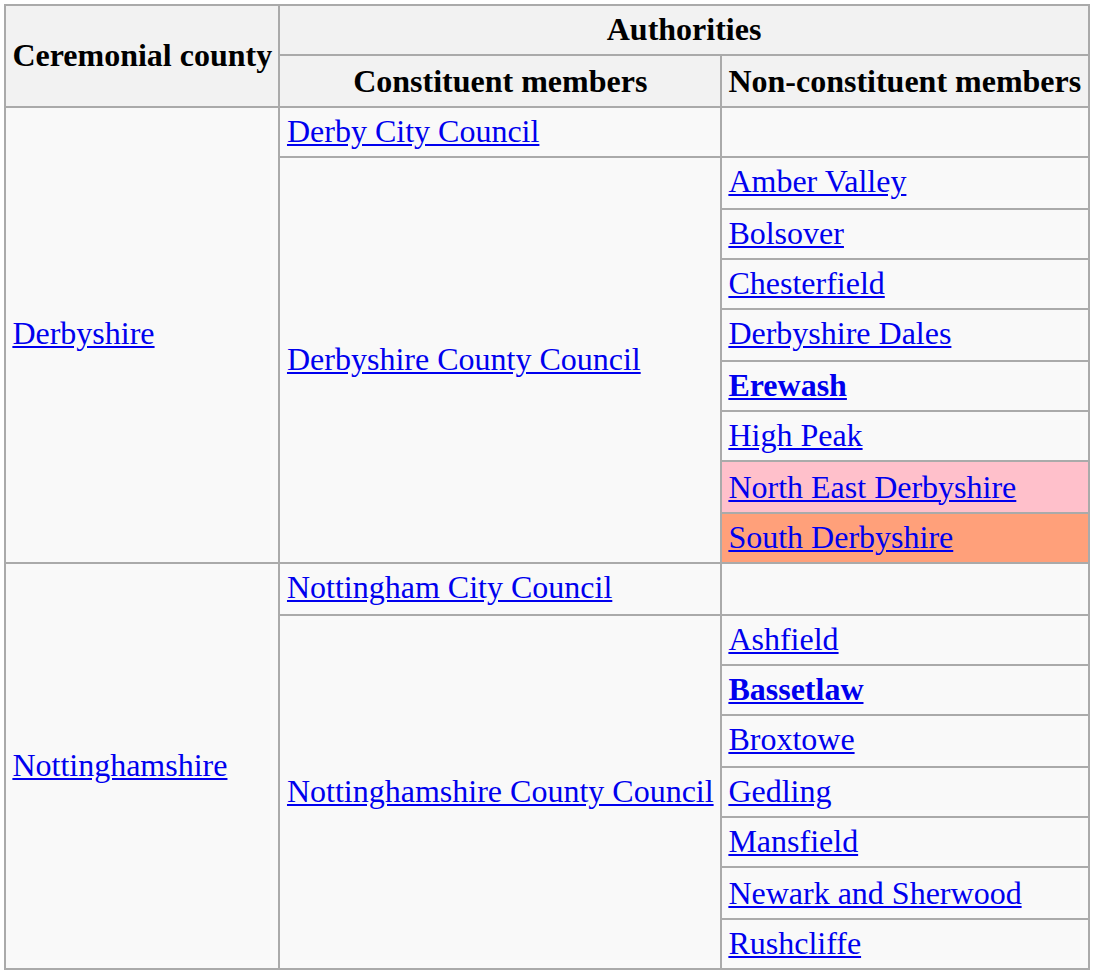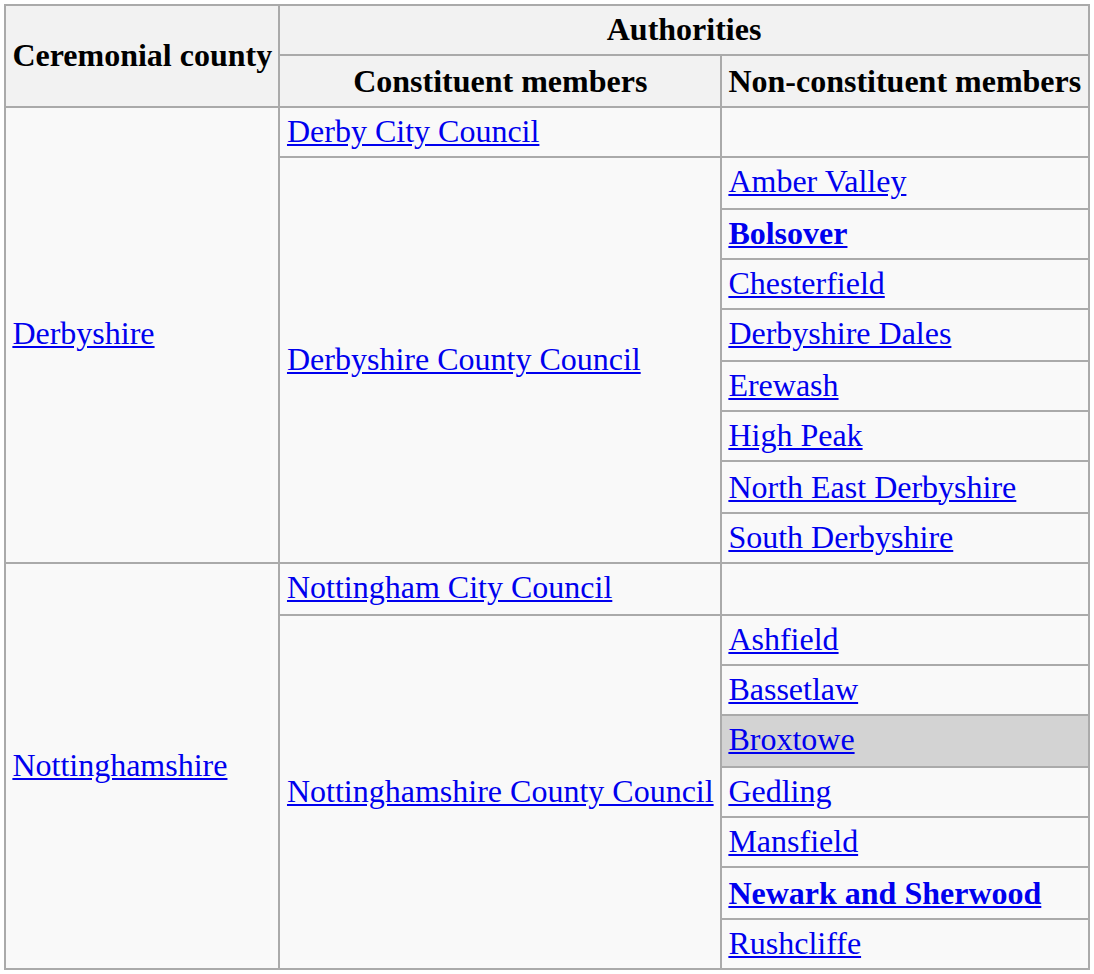(786, 232) normal -> (788, 232) bold
(788, 385) bold -> (783, 385) normal
(872, 486) pink background -> (872, 486) no background
(841, 537) lightsalmon background -> (841, 537) no background
(796, 689) bold -> (793, 689) normal
(791, 740) no background -> (791, 740) lightgrey background
(875, 892) normal -> (885, 892) bold
